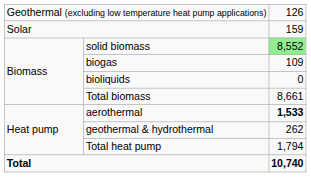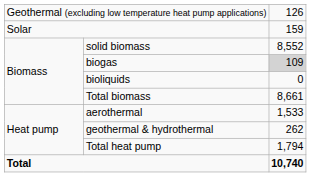(290, 46) lightgreen background -> (290, 46) no background
(295, 63) no background -> (295, 63) lightgrey background
(290, 113) bold -> (290, 113) normal
